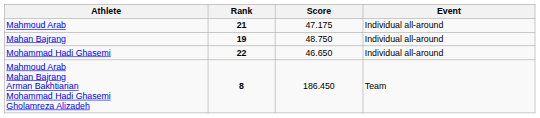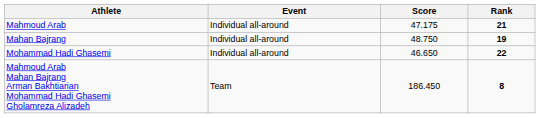columns swapped: (449, 12) <-> (242, 12)
